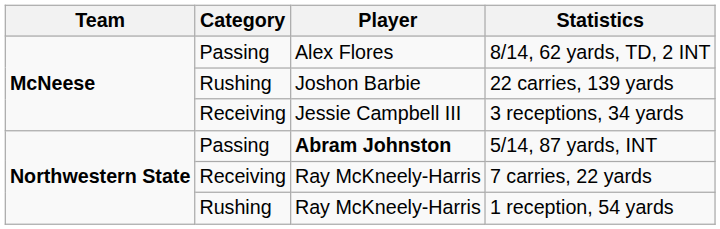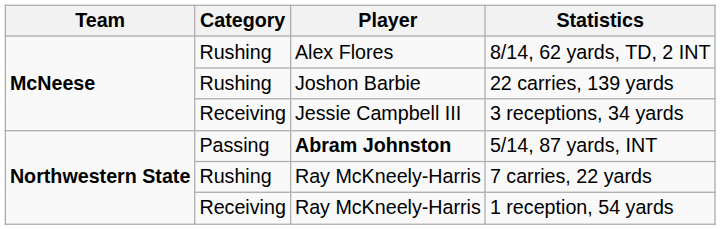(234, 51) Passing -> (236, 51) Rushing
(243, 176) Receiving -> (236, 176) Rushing
(236, 208) Rushing -> (243, 208) Receiving
